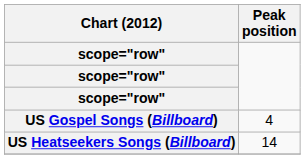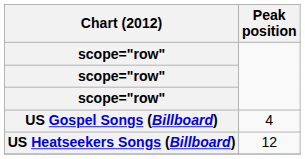(269, 143) 14 -> (269, 143) 12
